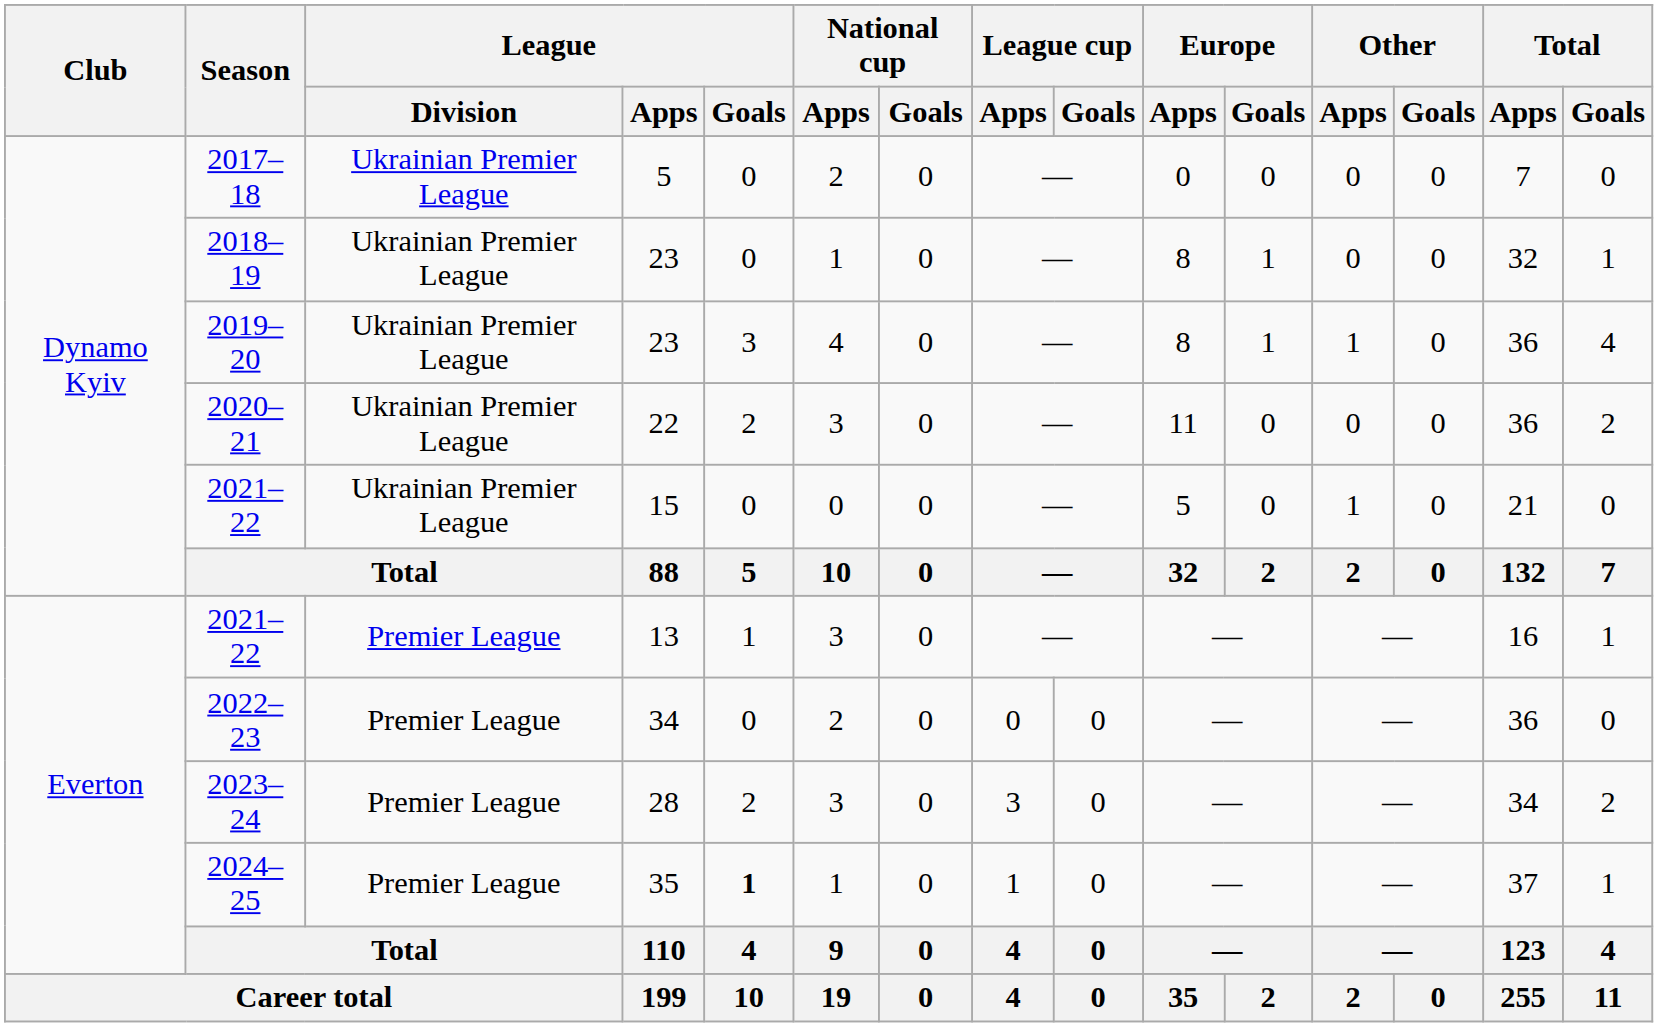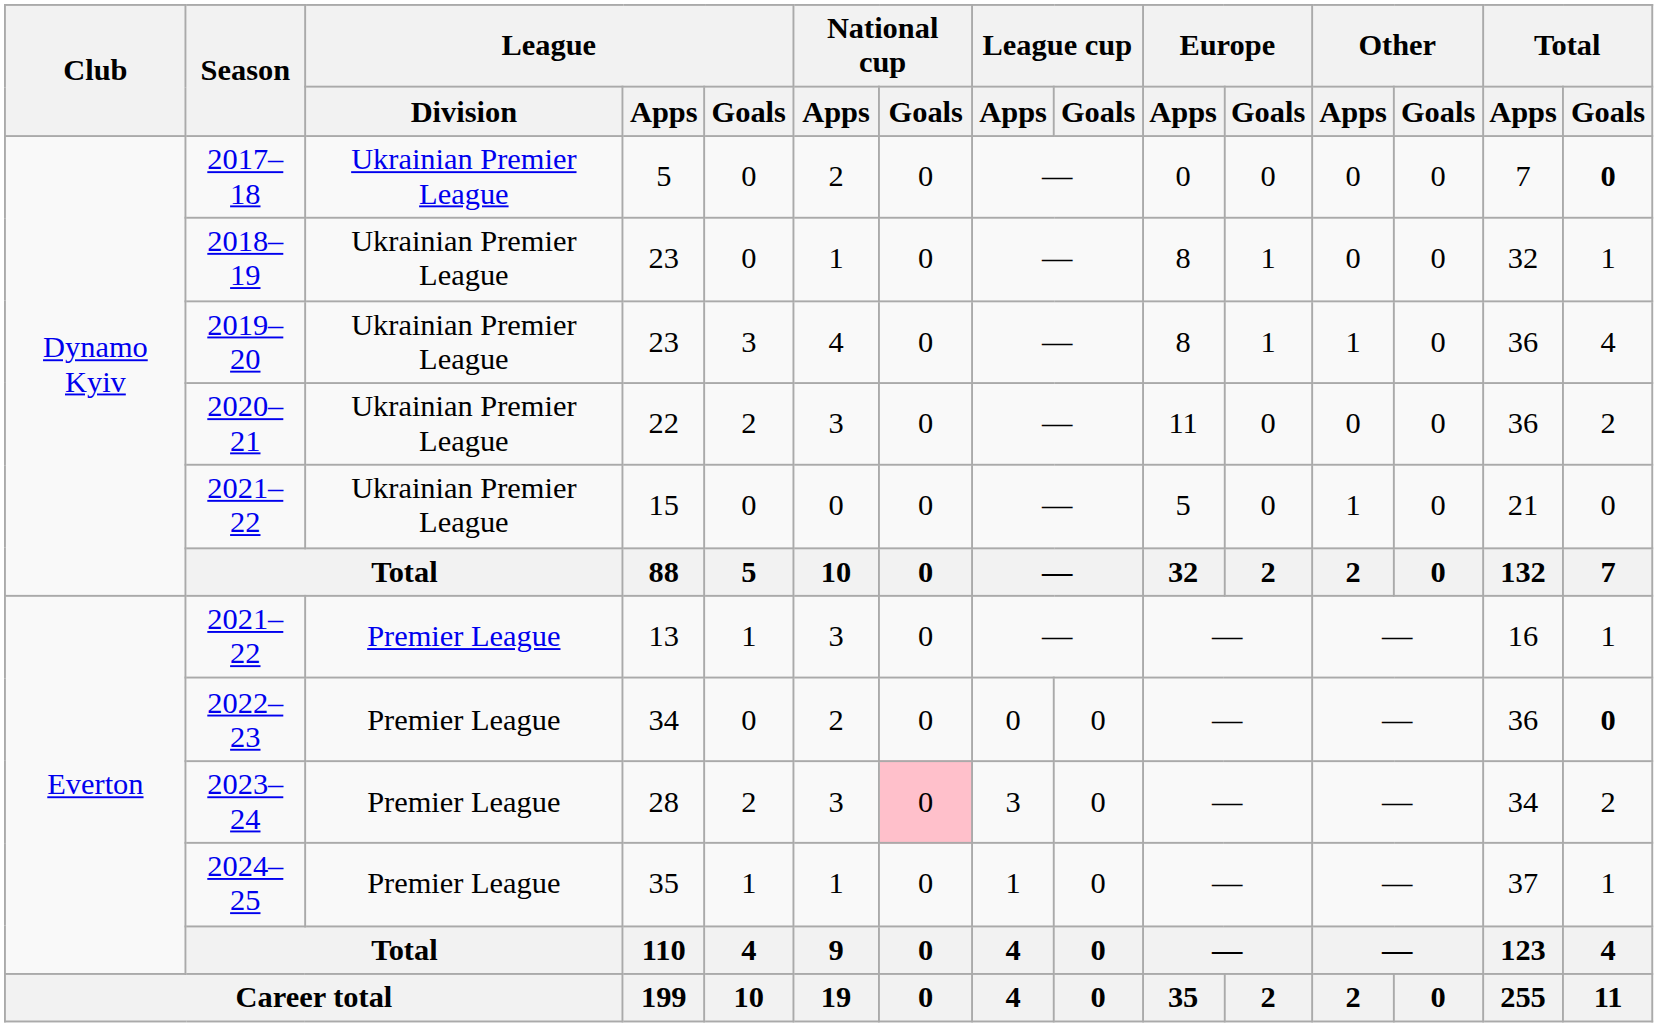(1608, 176) normal -> (1608, 176) bold
(1608, 719) normal -> (1608, 719) bold
(926, 801) no background -> (926, 801) pink background
(749, 883) bold -> (749, 883) normal
